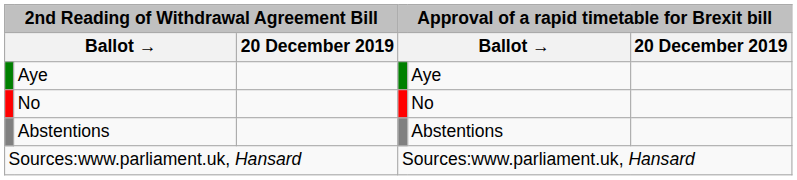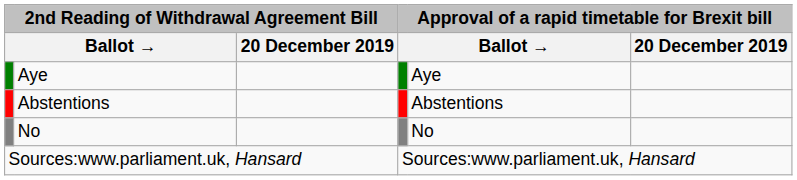(29, 103) No -> (64, 103) Abstentions
(423, 103) No -> (457, 103) Abstentions
(64, 131) Abstentions -> (29, 131) No
(457, 131) Abstentions -> (423, 131) No
